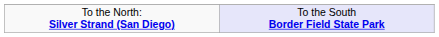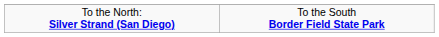(327, 19) lavender background -> (327, 19) no background
